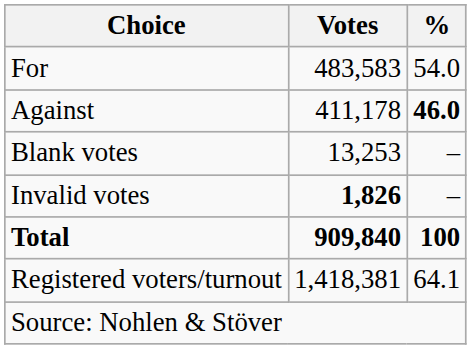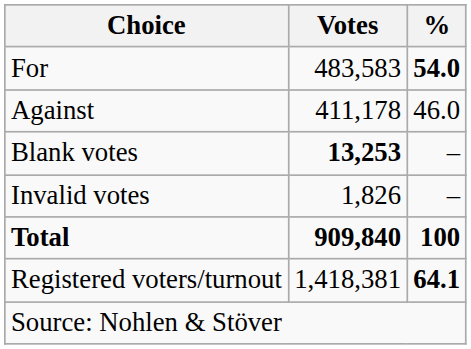(437, 68) normal -> (437, 68) bold
(437, 110) bold -> (437, 110) normal
(364, 152) normal -> (364, 152) bold
(371, 195) bold -> (371, 195) normal
(437, 279) normal -> (437, 279) bold
